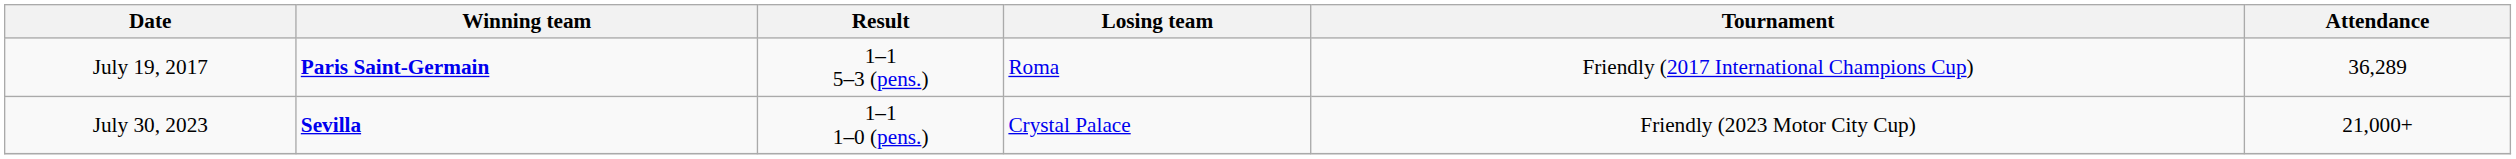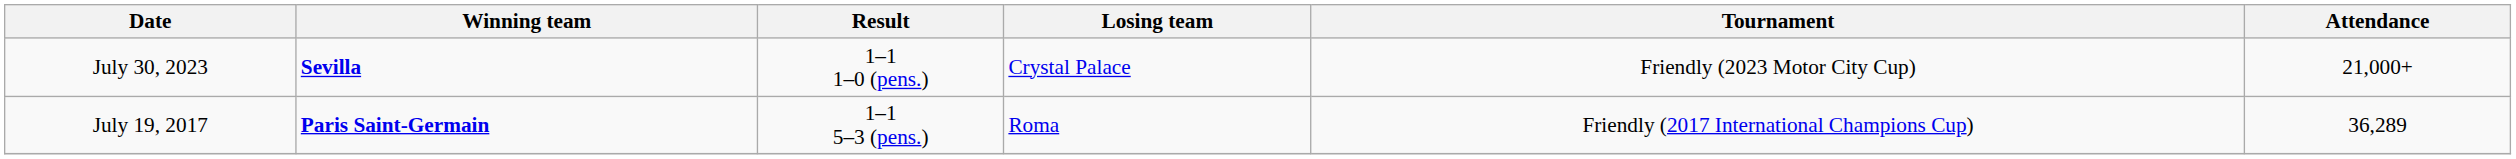rows swapped: (150, 67) <-> (150, 124)
